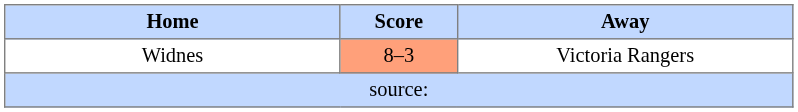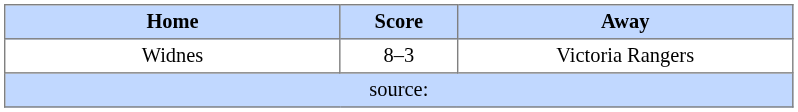(399, 55) lightsalmon background -> (399, 55) no background
